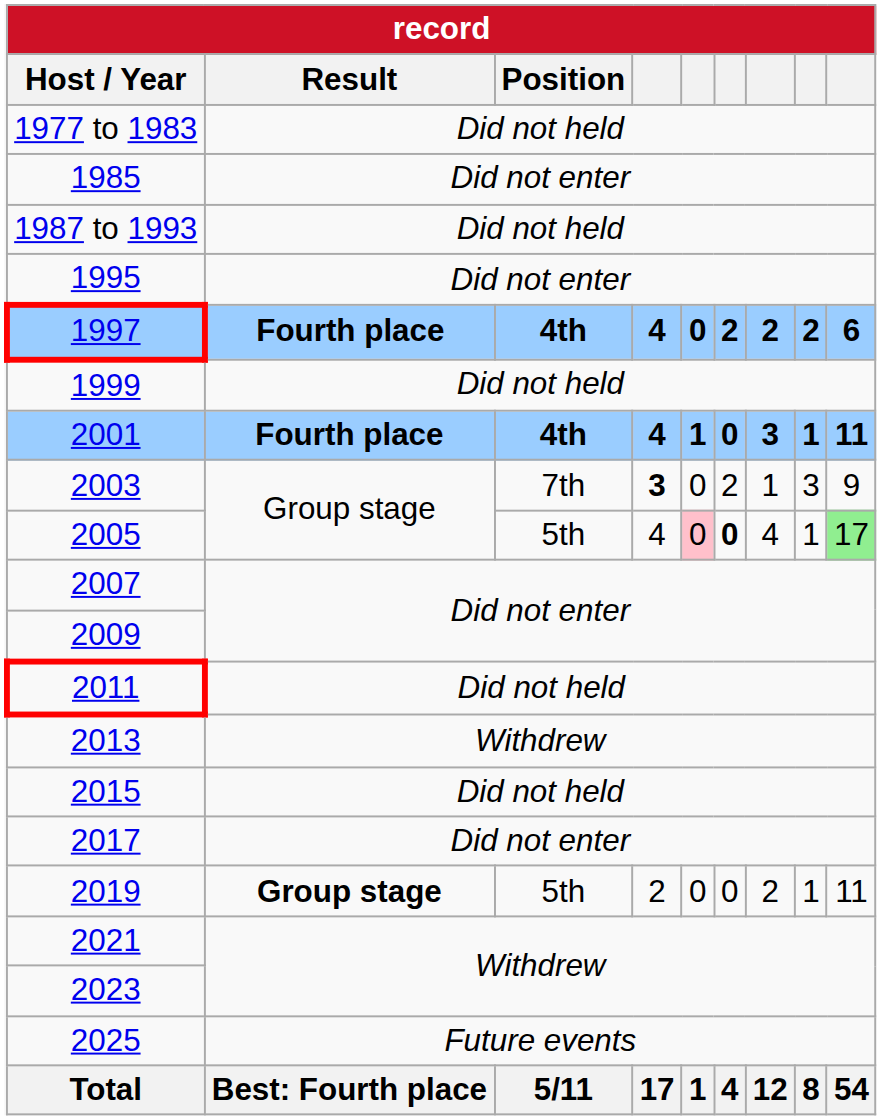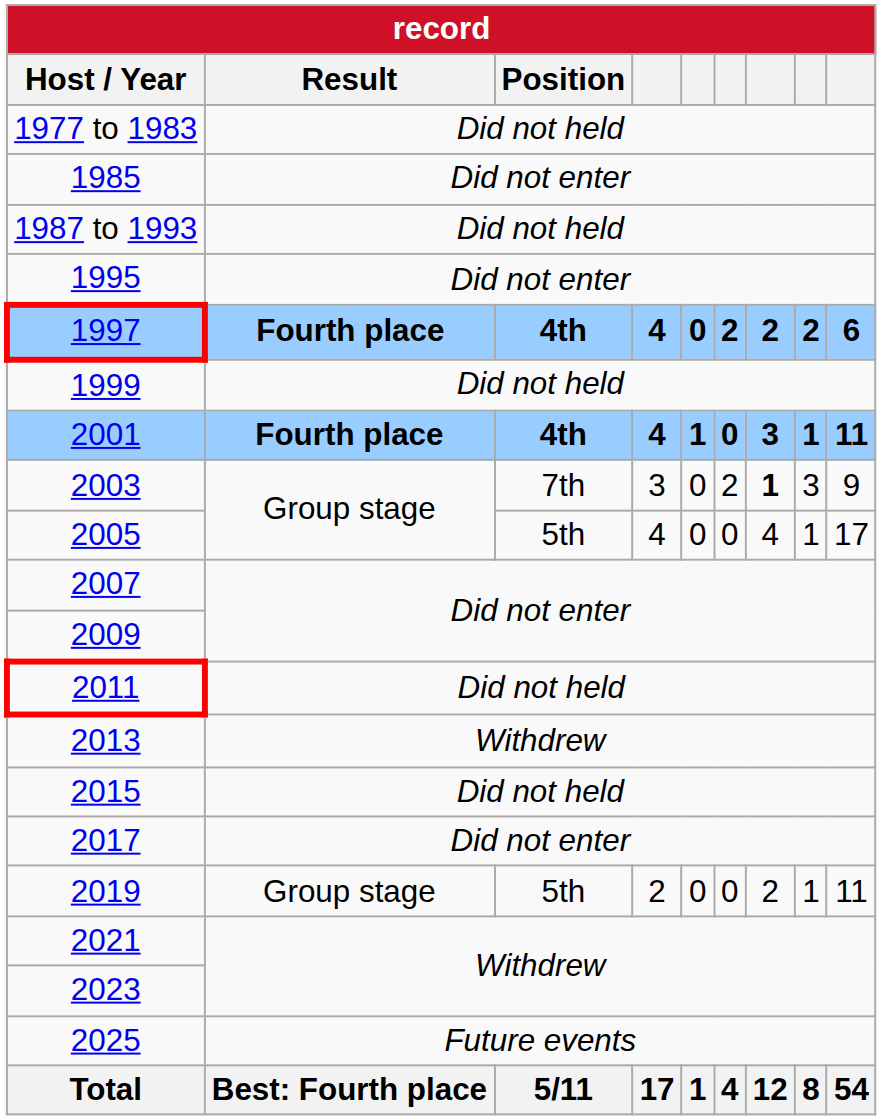(657, 484) bold -> (657, 484) normal
(770, 484) normal -> (770, 484) bold
(698, 534) pink background -> (698, 534) no background
(730, 534) bold -> (730, 534) normal
(852, 534) lightgreen background -> (852, 534) no background
(349, 890) bold -> (349, 890) normal
